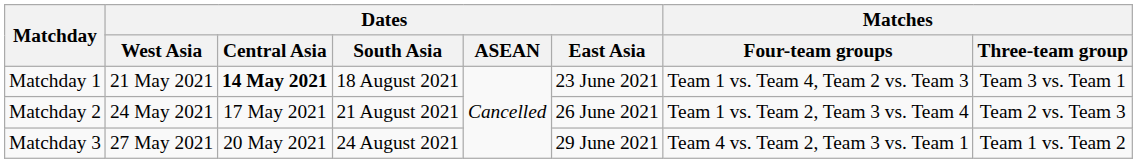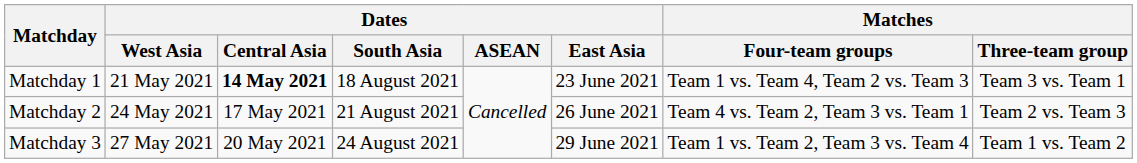(818, 111) Team 1 vs. Team 2, Team 3 vs. Team 4 -> (818, 111) Team 4 vs. Team 2, Team 3 vs. Team 1
(818, 142) Team 4 vs. Team 2, Team 3 vs. Team 1 -> (818, 142) Team 1 vs. Team 2, Team 3 vs. Team 4
